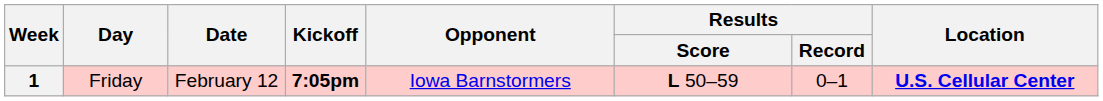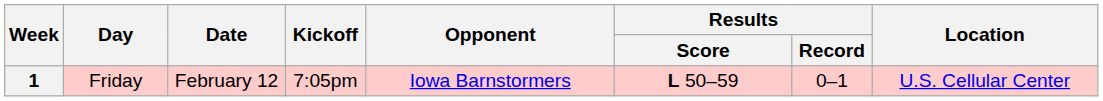(325, 80) bold -> (325, 80) normal
(985, 80) bold -> (985, 80) normal
